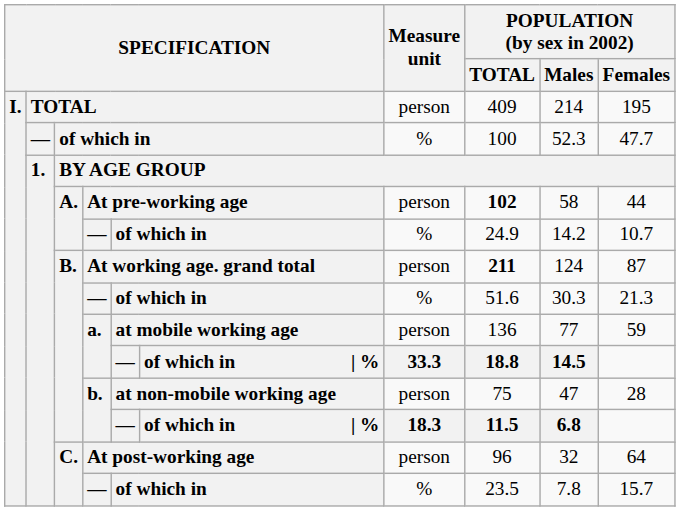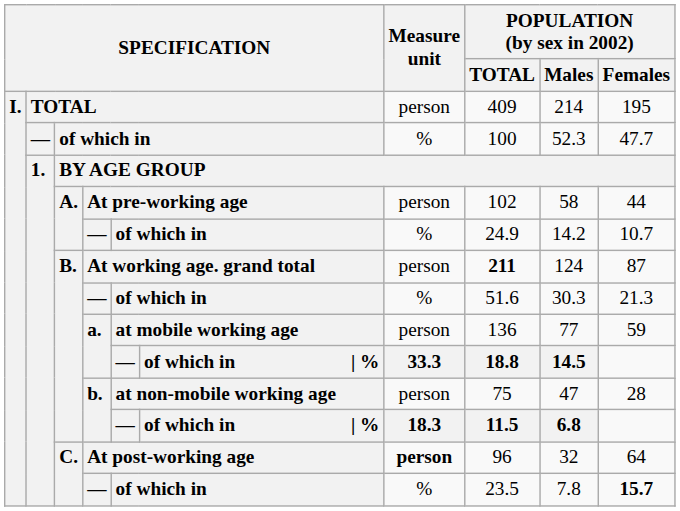(502, 202) bold -> (502, 202) normal
(424, 456) normal -> (424, 456) bold
(636, 488) normal -> (636, 488) bold
